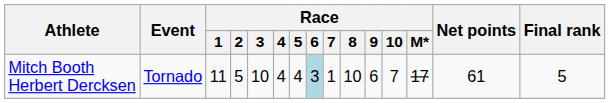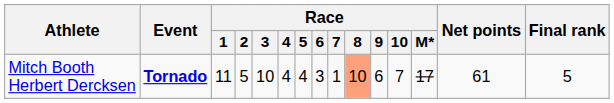(173, 77) normal -> (175, 77) bold
(315, 77) lightblue background -> (320, 77) no background
(353, 77) no background -> (358, 77) lightsalmon background
